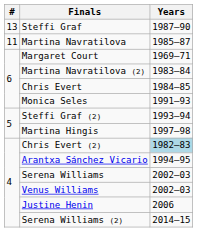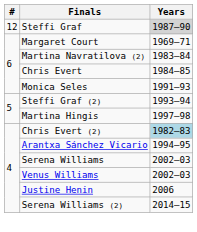(12, 27) 13 -> (12, 27) 12
(171, 27) no background -> (171, 27) lightgrey background
- row: (74, 42)
